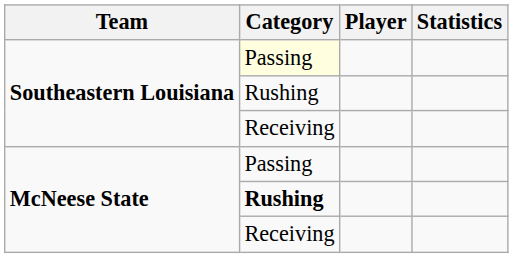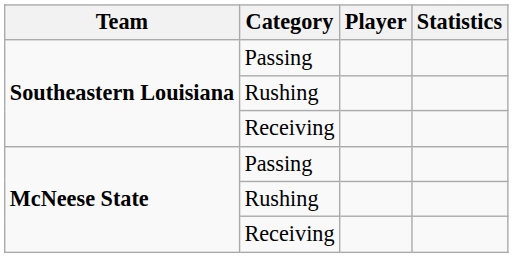(278, 57) lightyellow background -> (278, 57) no background
(284, 198) bold -> (281, 198) normal
